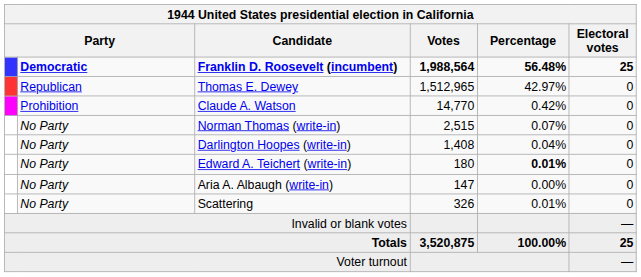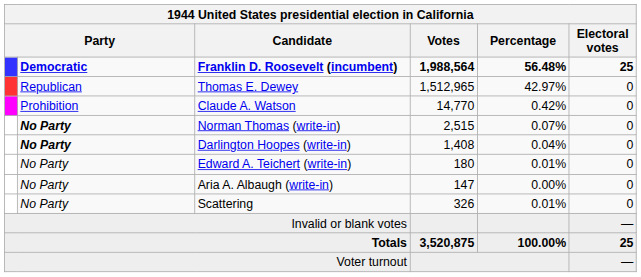(44, 126) normal -> (46, 126) bold
(44, 145) normal -> (46, 145) bold
(549, 165) bold -> (549, 165) normal
